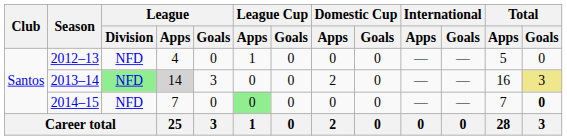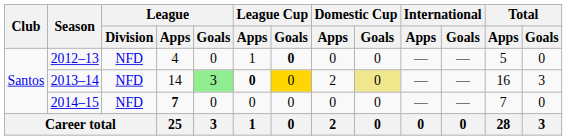(291, 59) normal -> (291, 59) bold
(129, 80) lightgreen background -> (129, 80) no background
(175, 80) lightgrey background -> (175, 80) no background
(213, 80) no background -> (213, 80) lightgreen background
(252, 80) normal -> (252, 80) bold
(291, 80) no background -> (291, 80) gold background
(377, 80) no background -> (377, 80) khaki background
(542, 80) khaki background -> (542, 80) no background
(175, 102) normal -> (175, 102) bold
(252, 102) lightgreen background -> (252, 102) no background
(542, 102) bold -> (542, 102) normal
